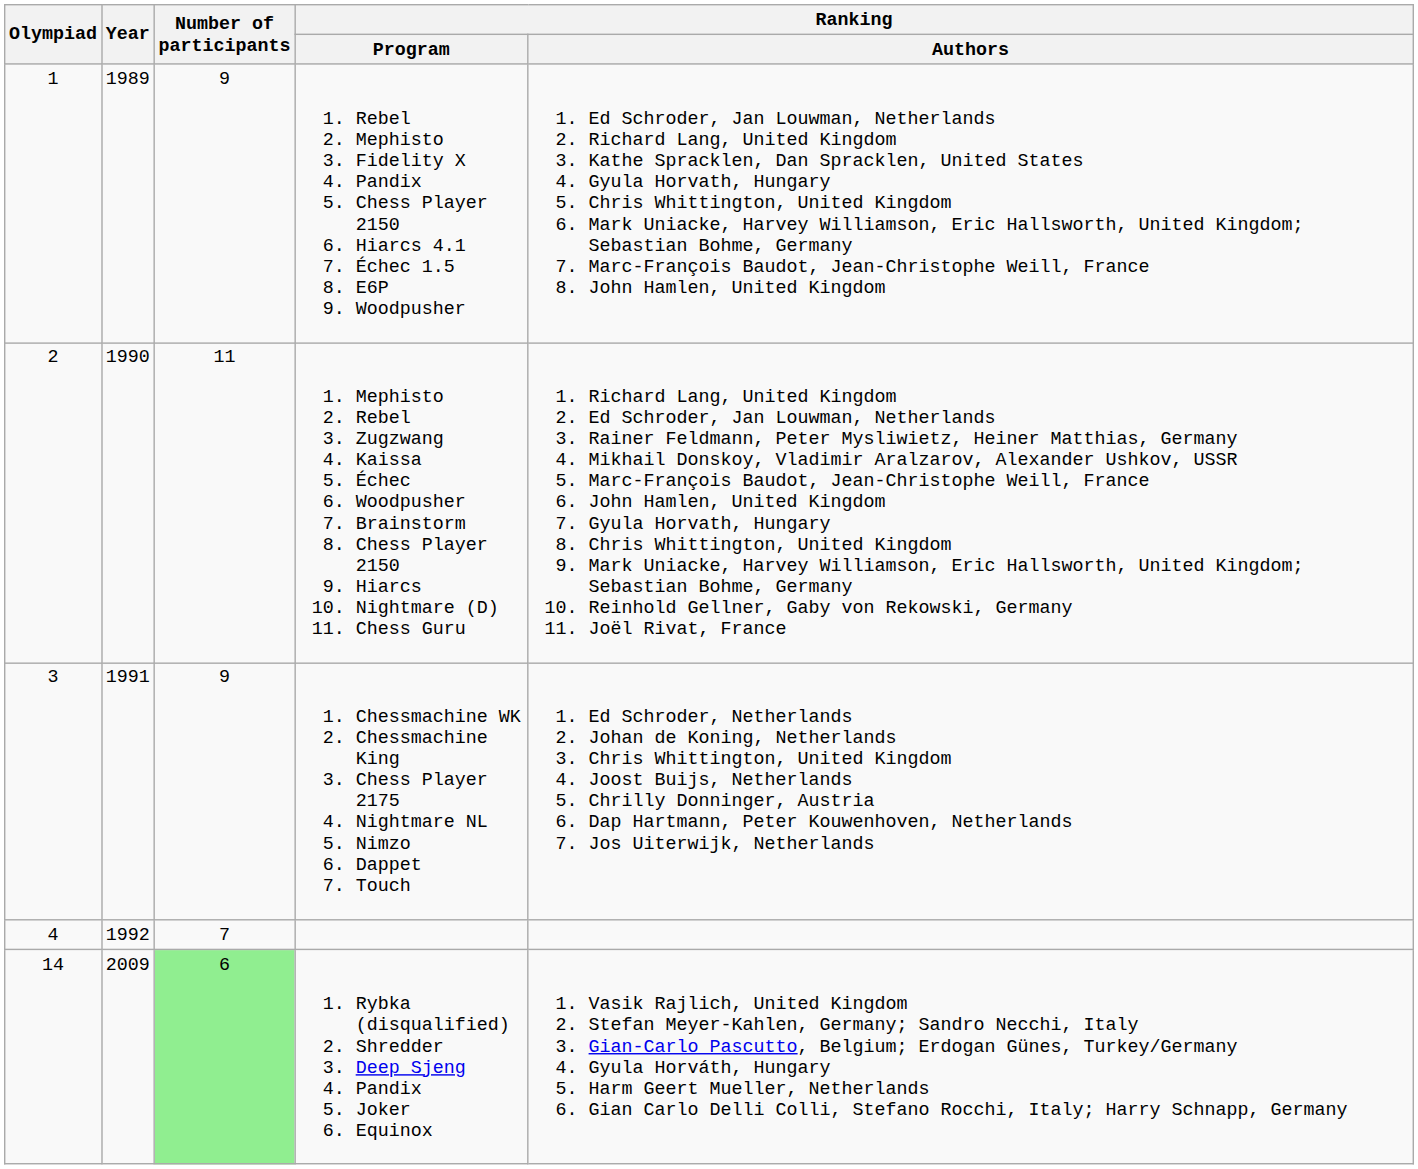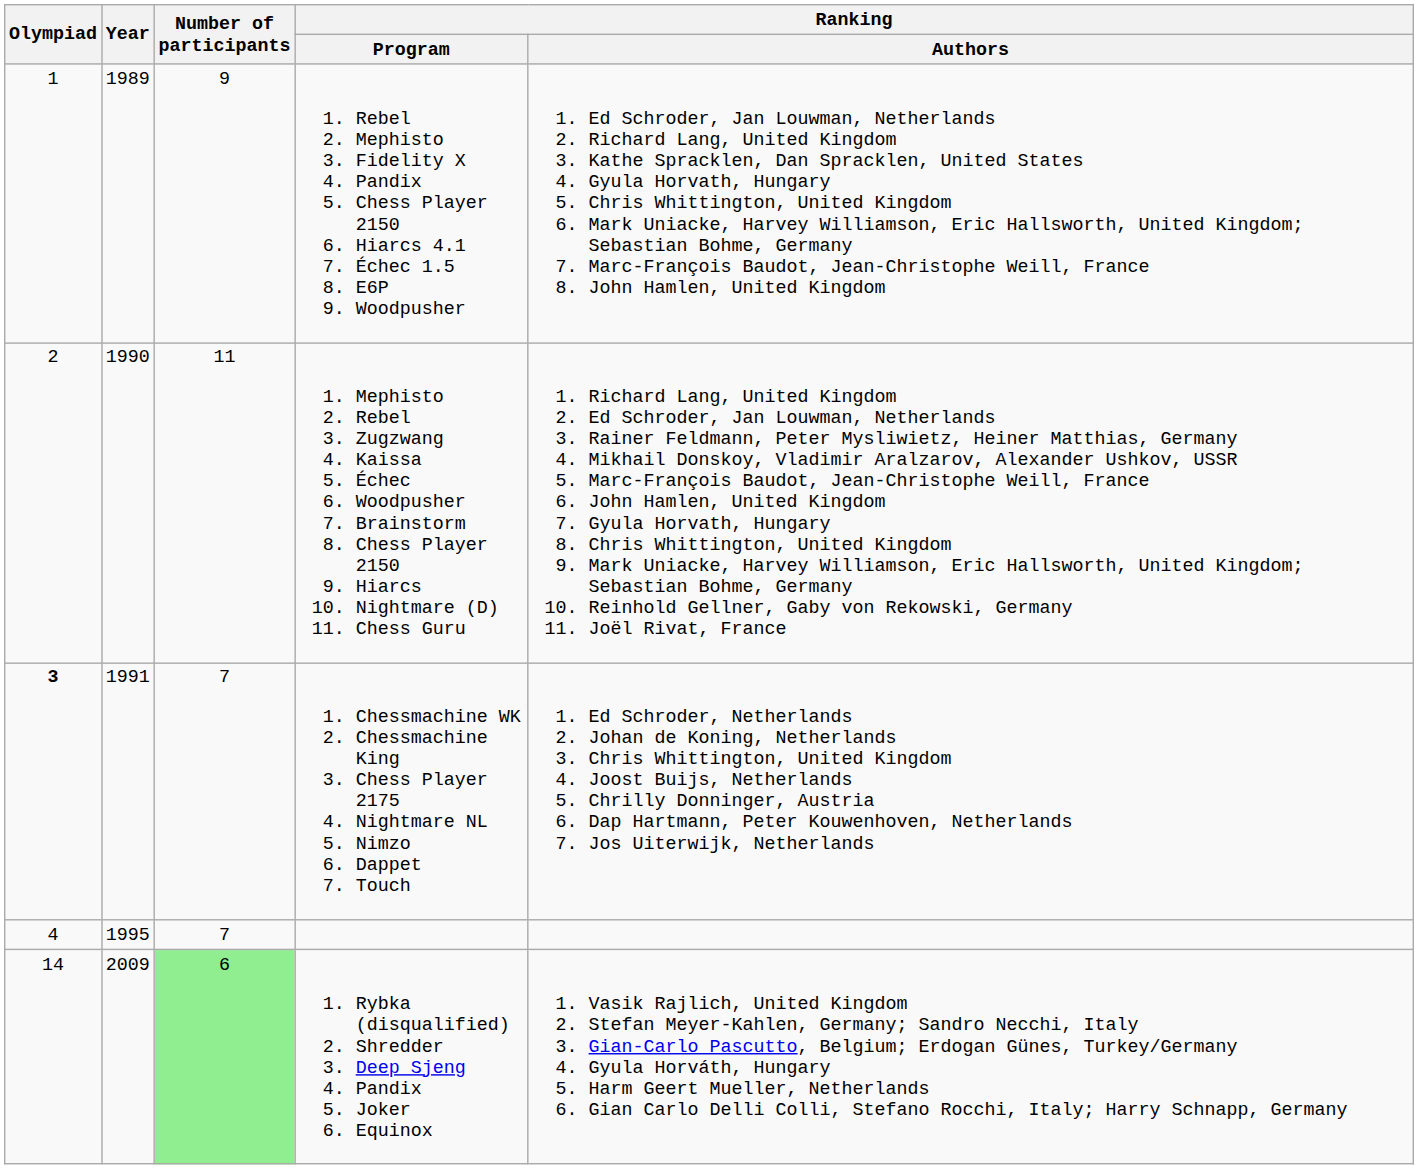(53, 678) normal -> (53, 678) bold
(225, 678) 9 -> (225, 678) 7
(128, 935) 1992 -> (128, 935) 1995
